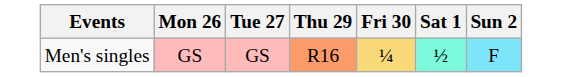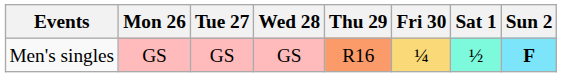+ column: (289, 21)
(494, 54) normal -> (529, 54) bold
